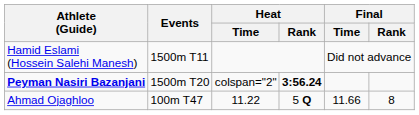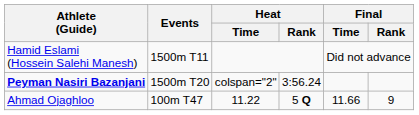(302, 82) bold -> (302, 82) normal
(392, 101) 8 -> (391, 101) 9
